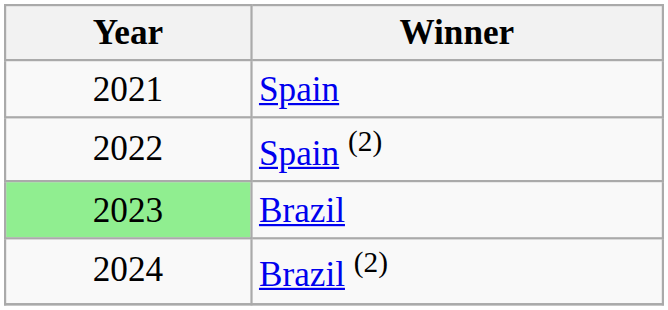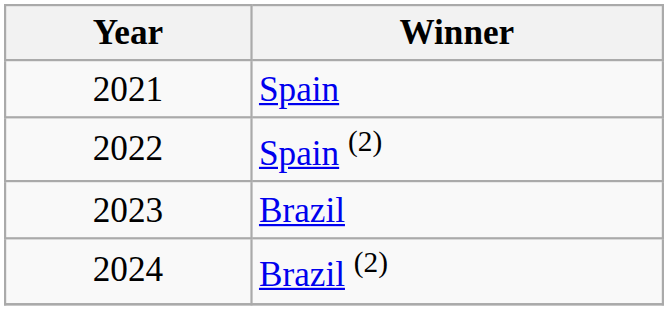(128, 209) lightgreen background -> (128, 209) no background
